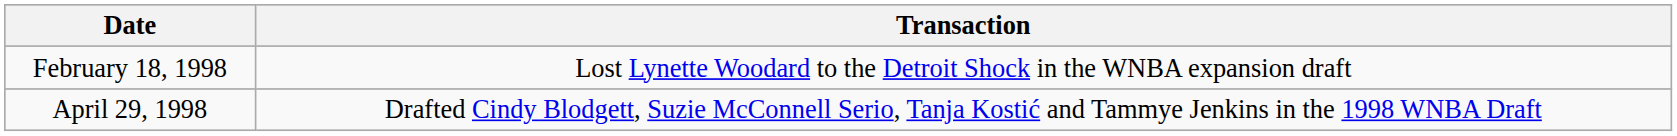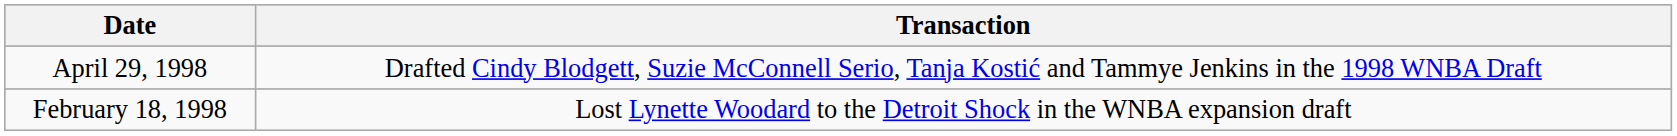rows swapped: (130, 67) <-> (130, 109)
